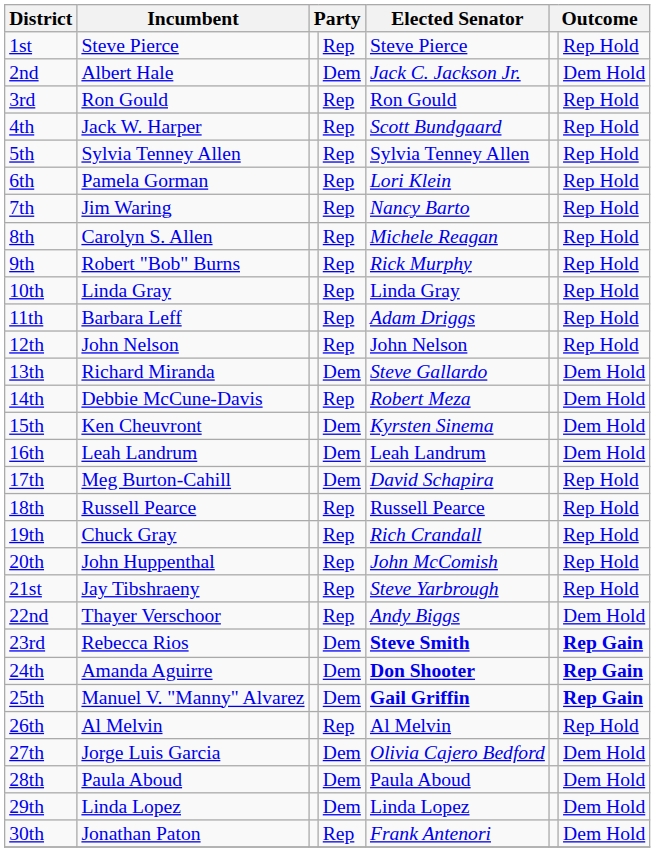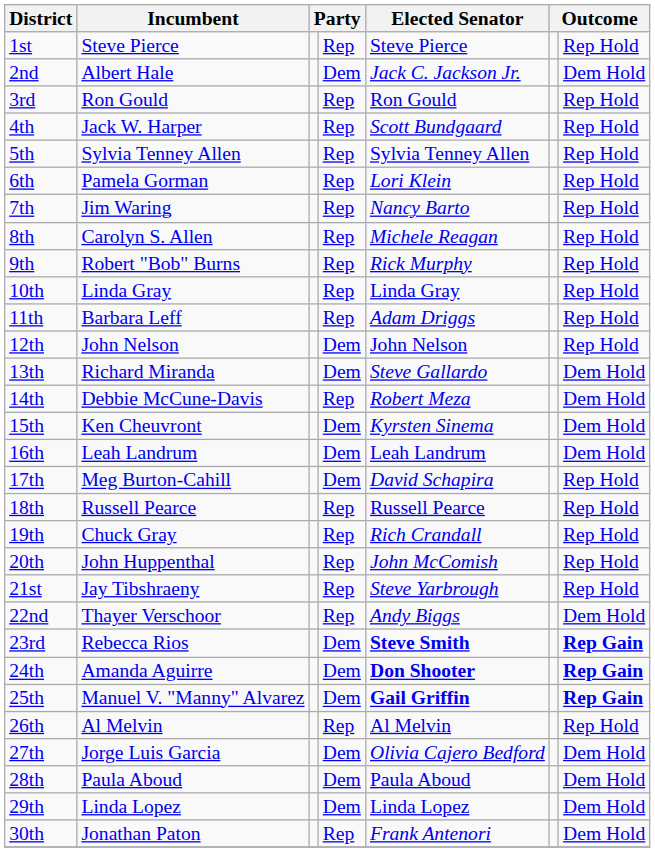(339, 344) Rep -> (342, 344) Dem
